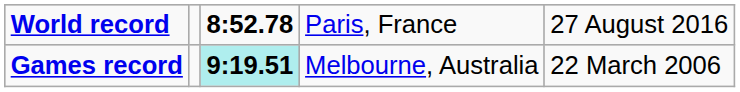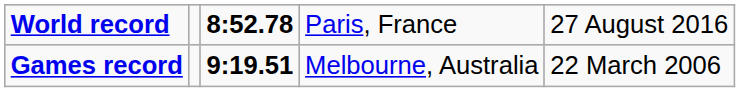(250, 65) paleturquoise background -> (250, 65) no background
